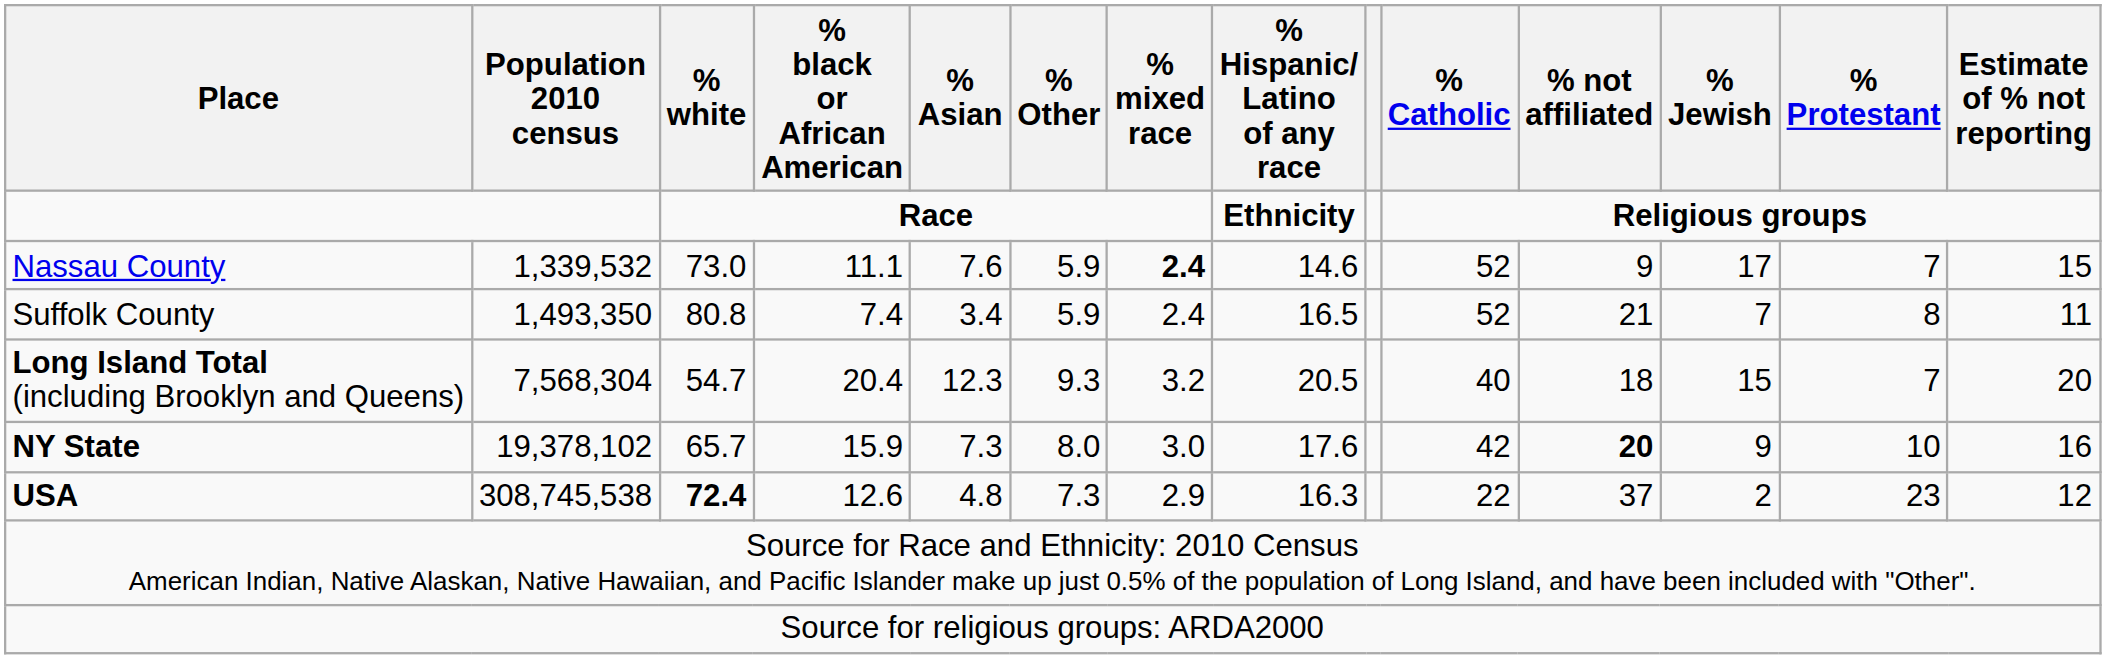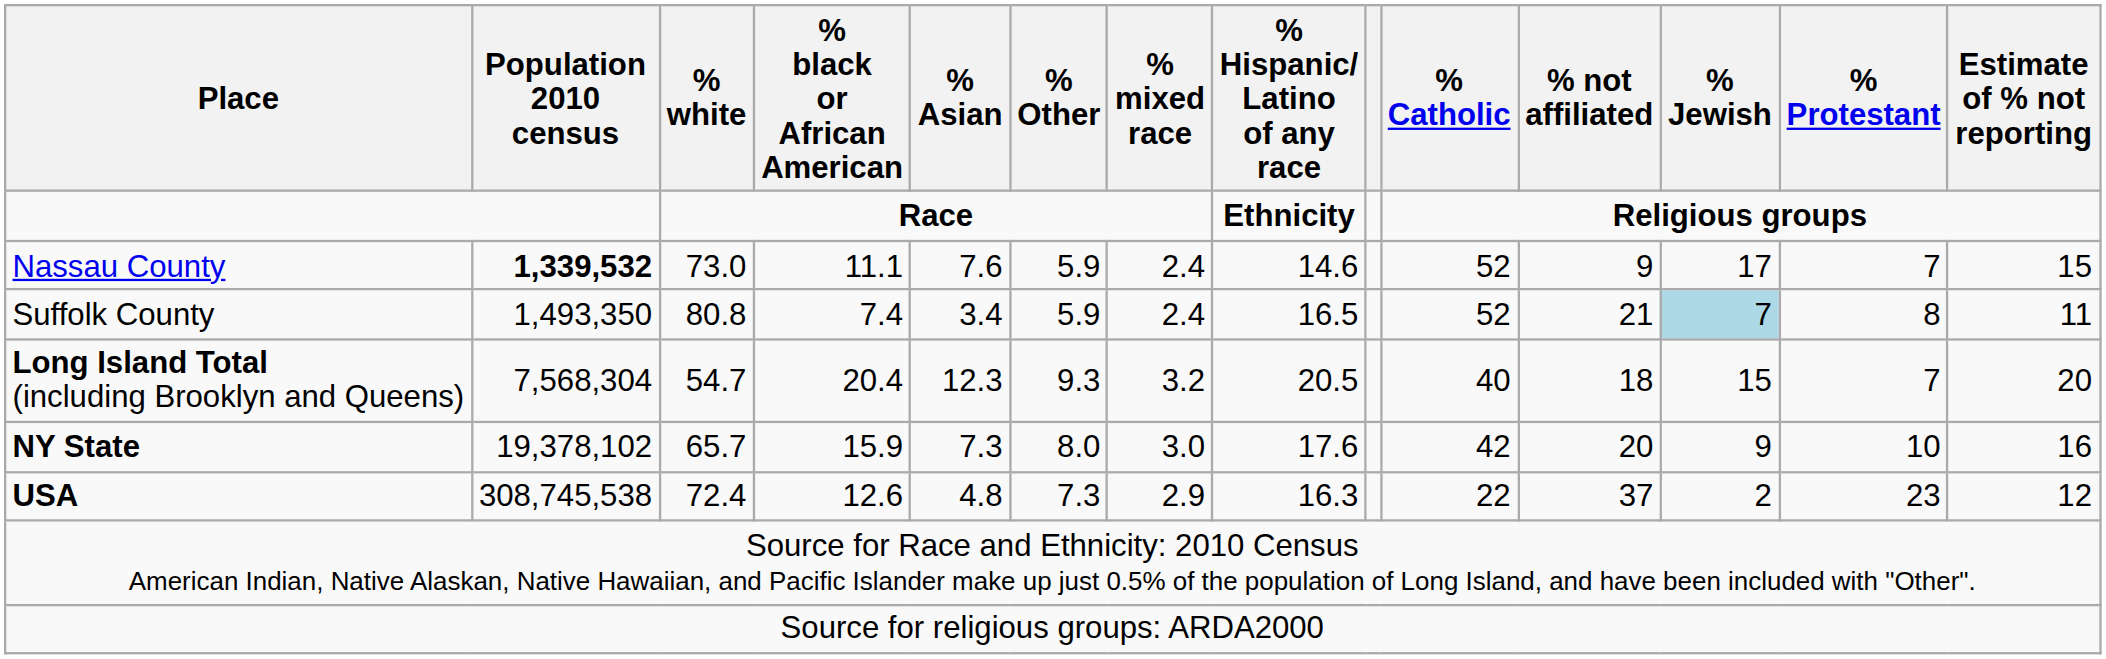(583, 265) normal -> (583, 265) bold
(1183, 265) bold -> (1183, 265) normal
(1763, 314) no background -> (1763, 314) lightblue background
(1636, 446) bold -> (1636, 446) normal
(716, 496) bold -> (716, 496) normal
